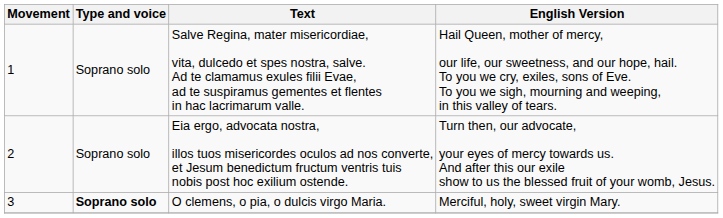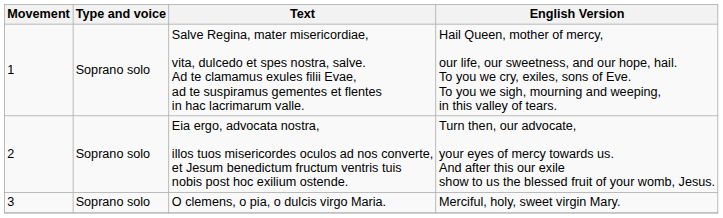(116, 202) bold -> (113, 202) normal
